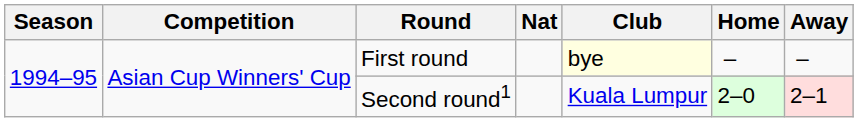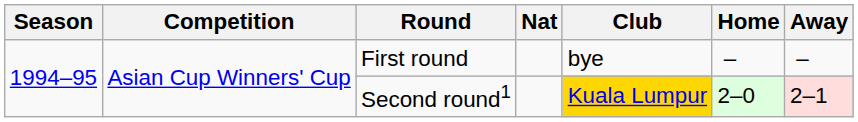(586, 57) lightyellow background -> (586, 57) no background
(637, 96) no background -> (637, 96) gold background
